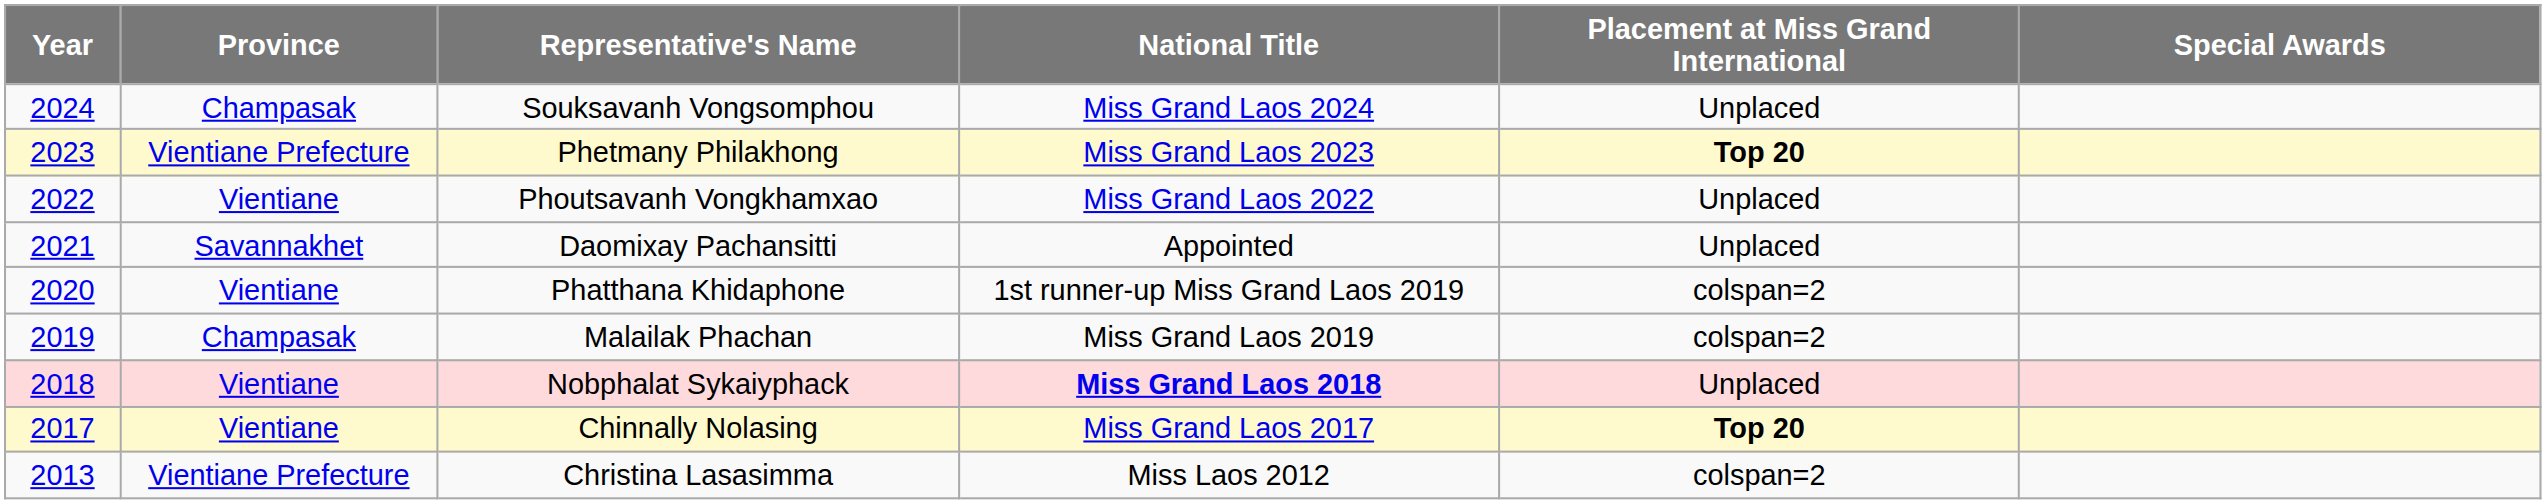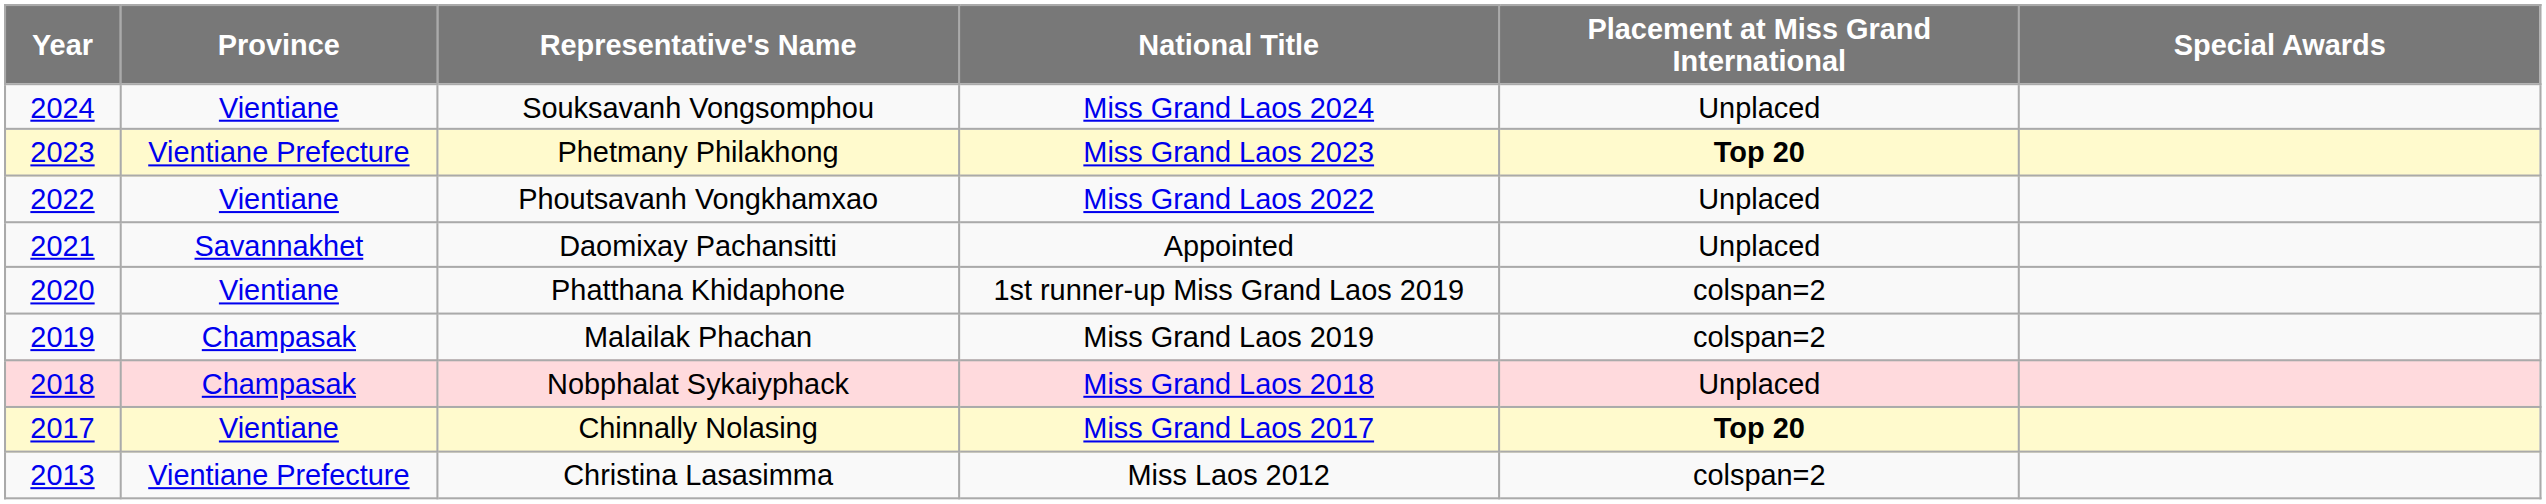(279, 107) Champasak -> (279, 107) Vientiane
(279, 383) Vientiane -> (279, 383) Champasak
(1229, 383) bold -> (1229, 383) normal
